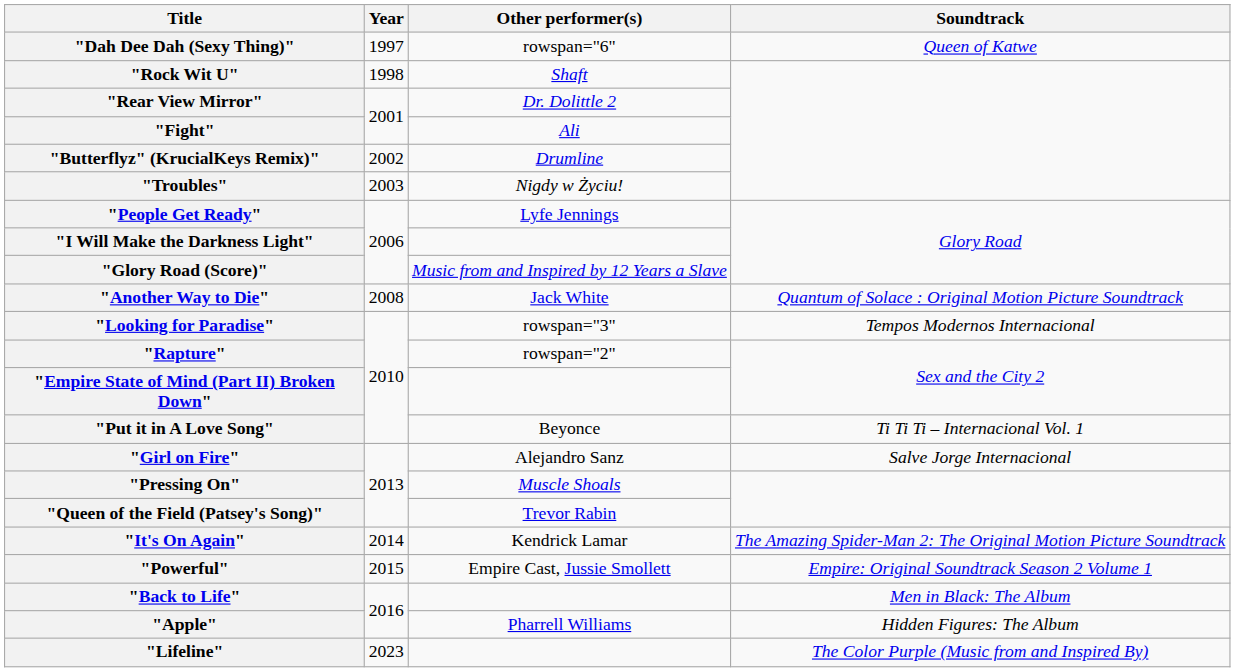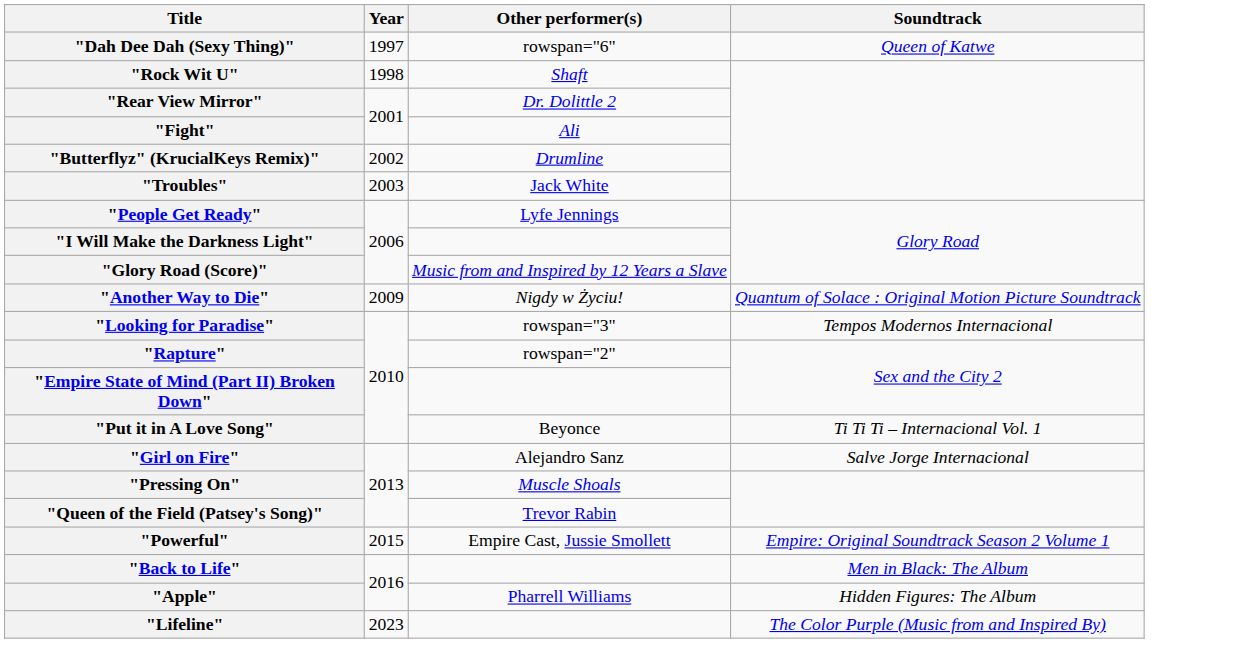(569, 185) Nigdy w Życiu! -> (569, 185) Jack White
(386, 297) 2008 -> (386, 297) 2009
(569, 297) Jack White -> (569, 297) Nigdy w Życiu!
- row: (185, 540)
